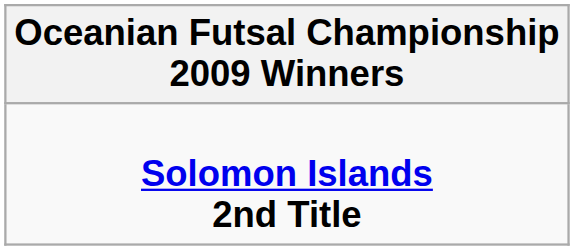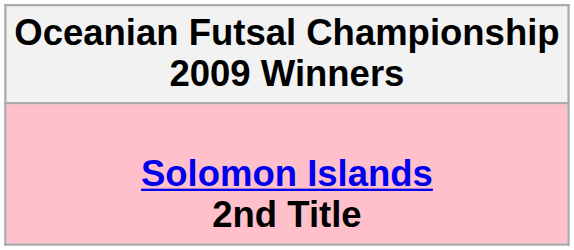(287, 193) no background -> (287, 193) pink background
